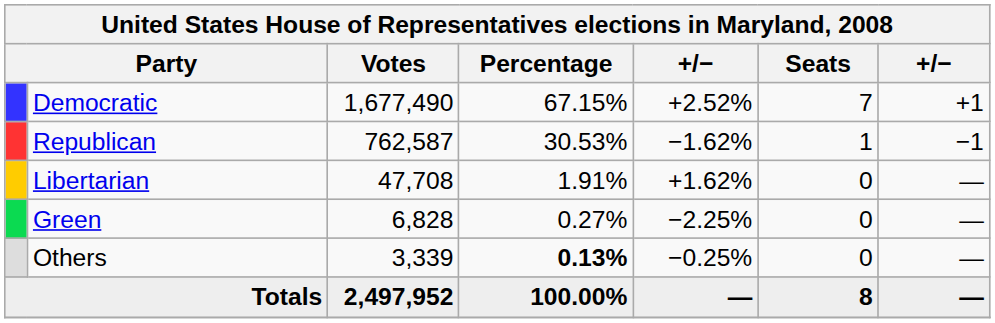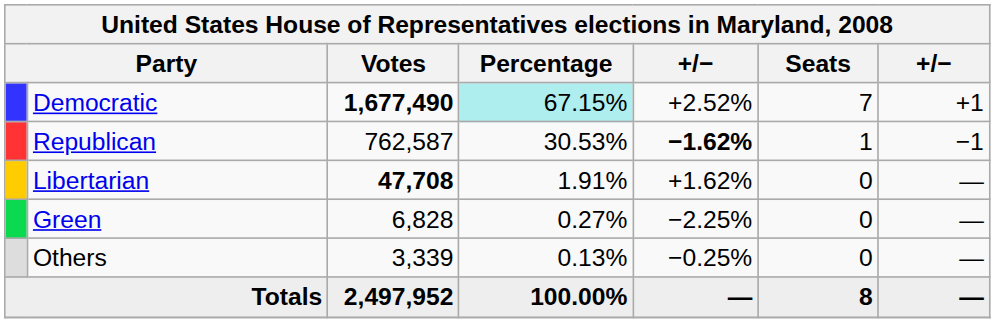(399, 102) normal -> (399, 102) bold
(586, 102) no background -> (586, 102) paleturquoise background
(710, 141) normal -> (710, 141) bold
(416, 180) normal -> (416, 180) bold
(592, 258) bold -> (592, 258) normal
